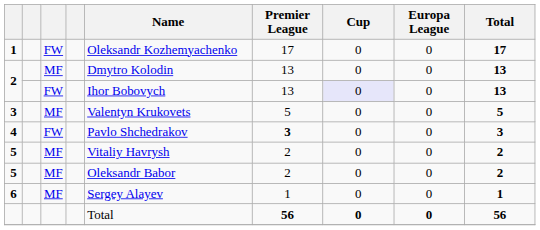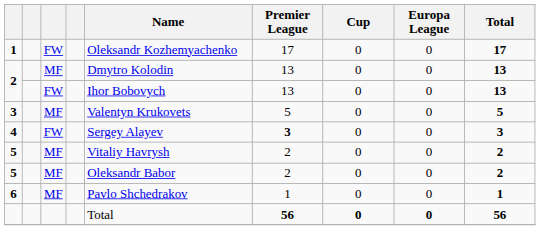(358, 91) lavender background -> (358, 91) no background
(137, 132) Pavlo Shchedrakov -> (125, 132) Sergey Alayev
(125, 193) Sergey Alayev -> (137, 193) Pavlo Shchedrakov
